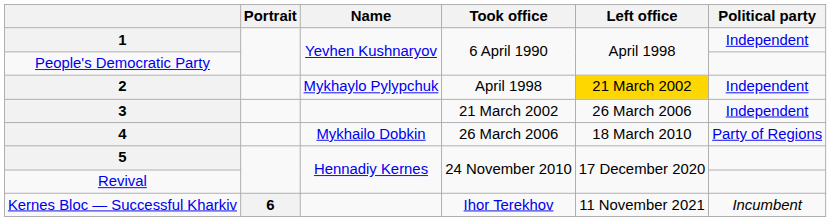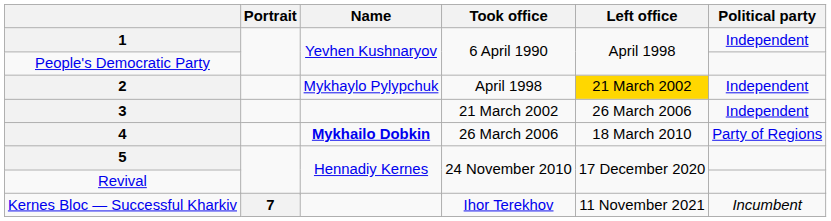(371, 134) normal -> (371, 134) bold
(270, 205) 6 -> (270, 205) 7
